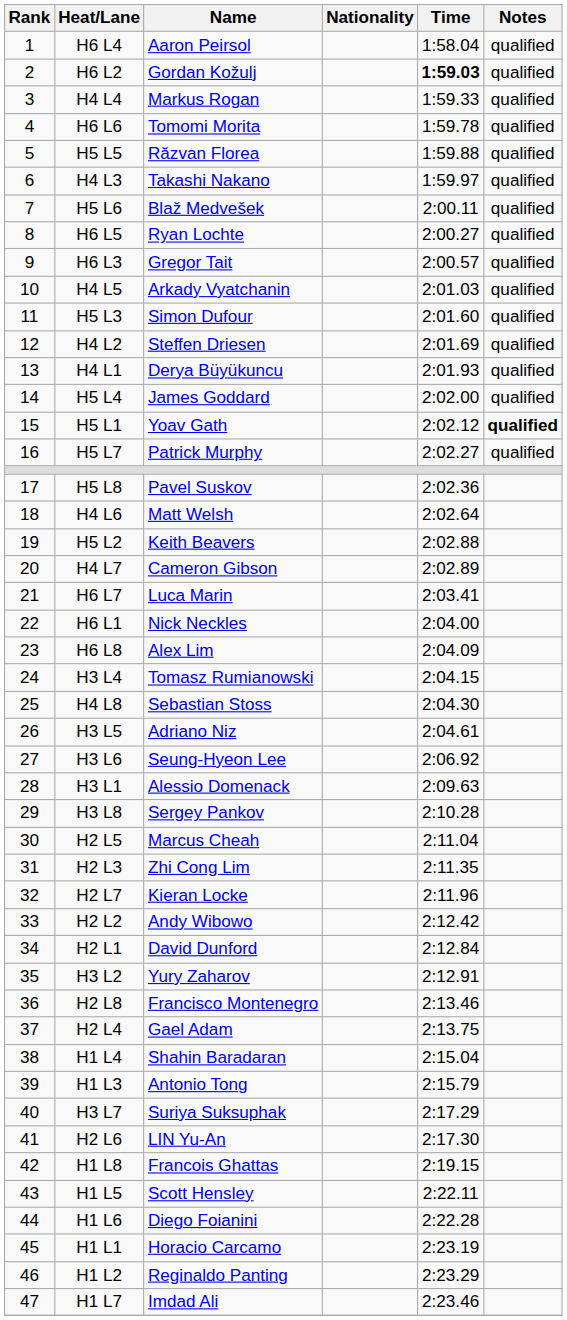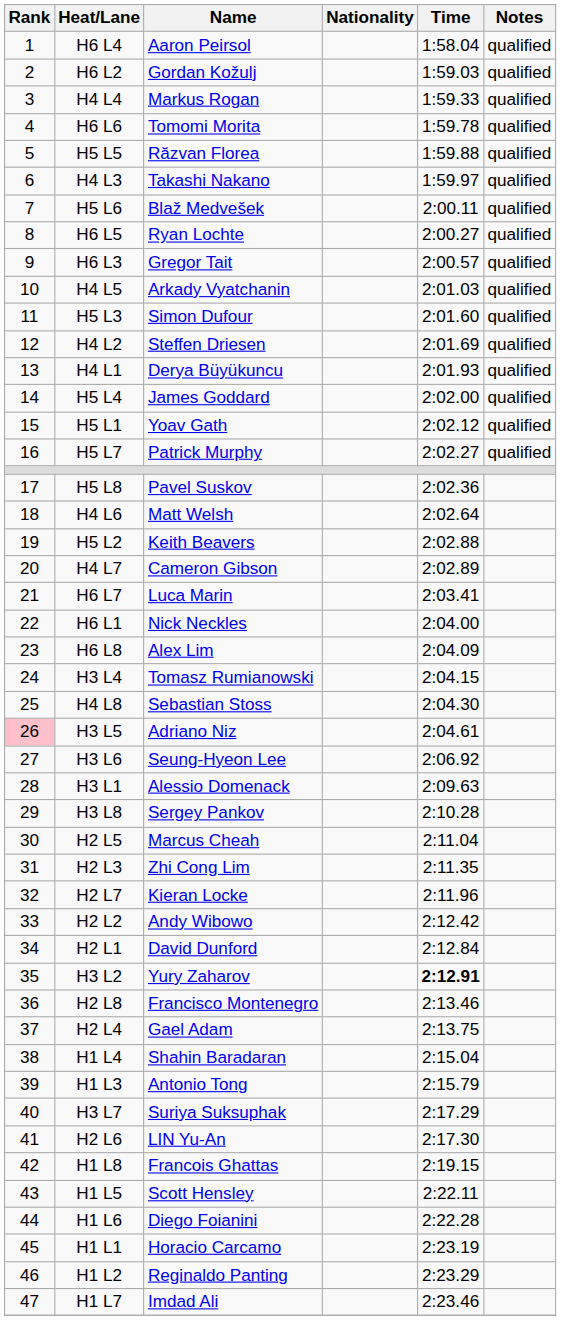(451, 72) bold -> (451, 72) normal
(523, 425) bold -> (519, 425) normal
(29, 731) no background -> (29, 731) pink background
(451, 976) normal -> (451, 976) bold
